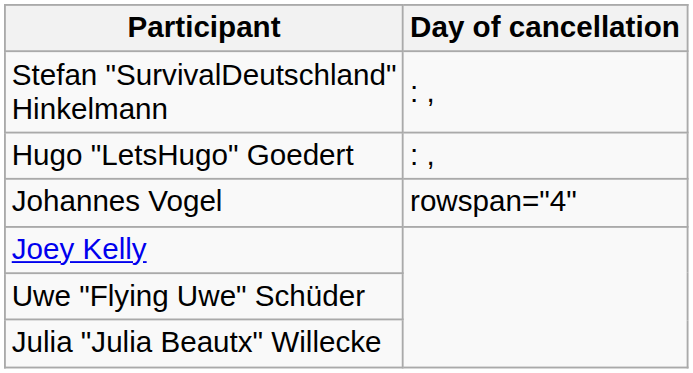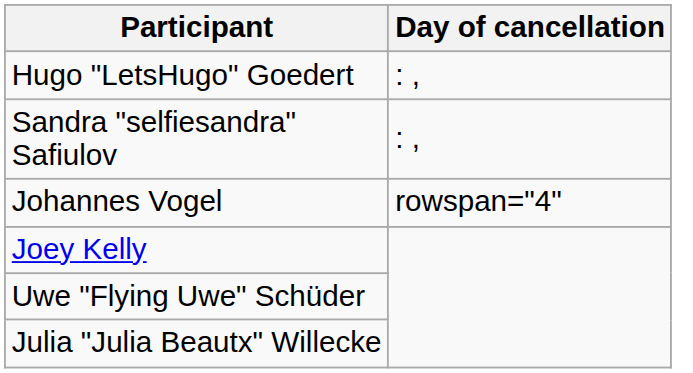- row: (204, 91)
+ row: (154, 138)
